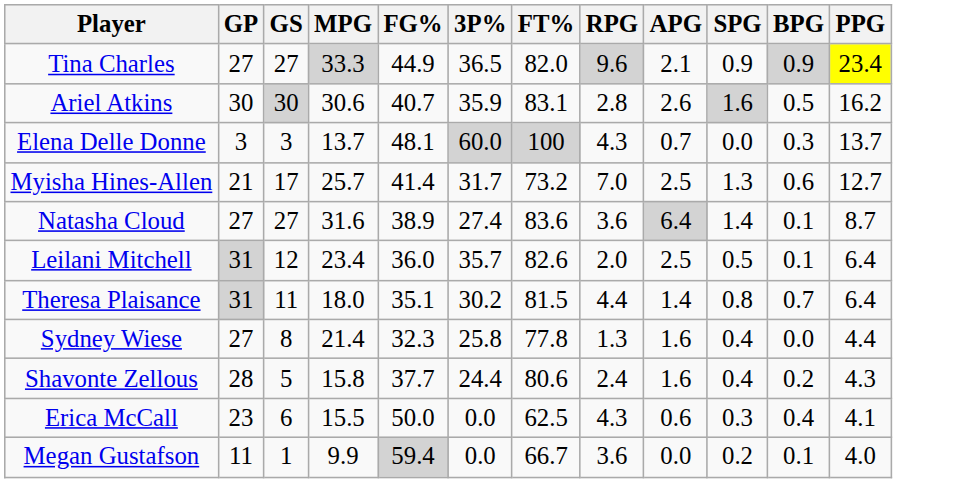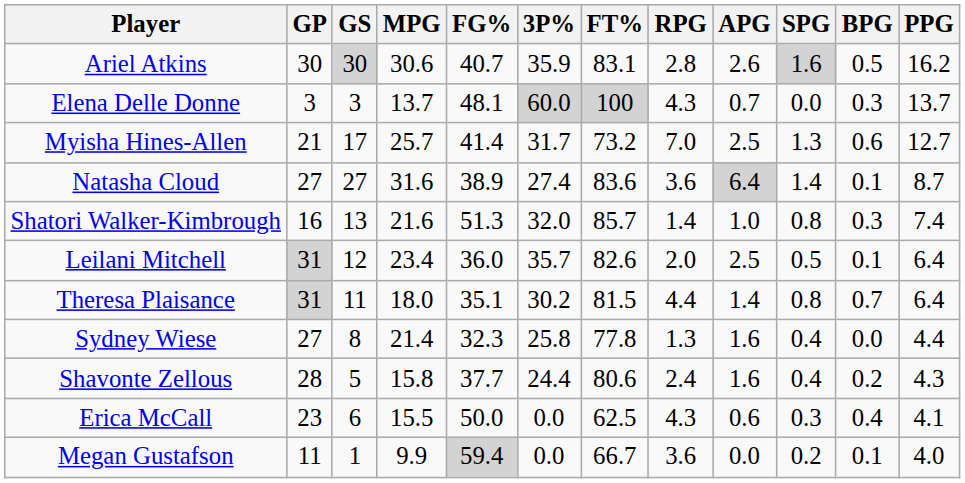- row: (111, 63)
+ row: (146, 220)
